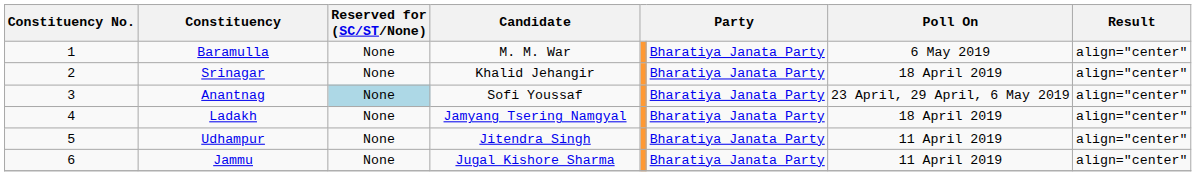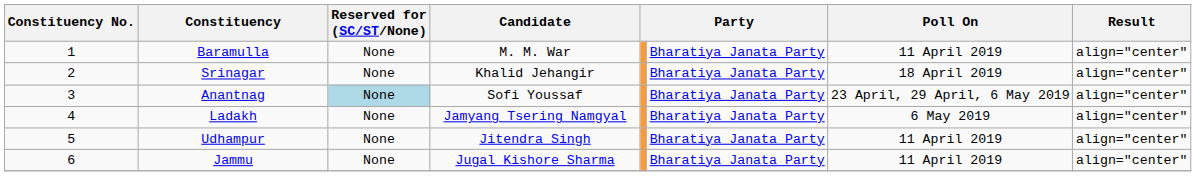(950, 52) 6 May 2019 -> (950, 52) 11 April 2019
(950, 117) 18 April 2019 -> (950, 117) 6 May 2019
